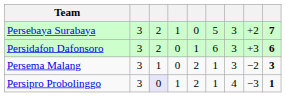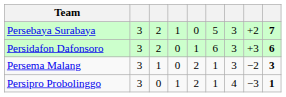(159, 83) lavender background -> (159, 83) no background
